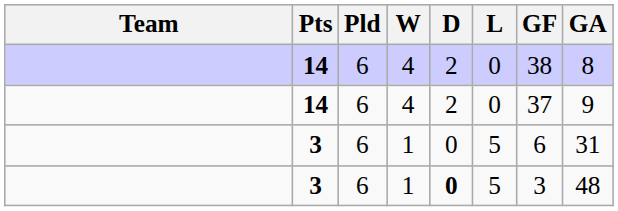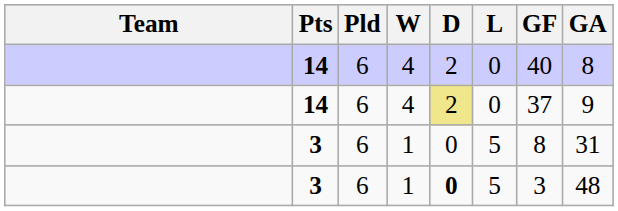(540, 64) 38 -> (540, 64) 40
(451, 104) no background -> (451, 104) khaki background
(540, 144) 6 -> (540, 144) 8
